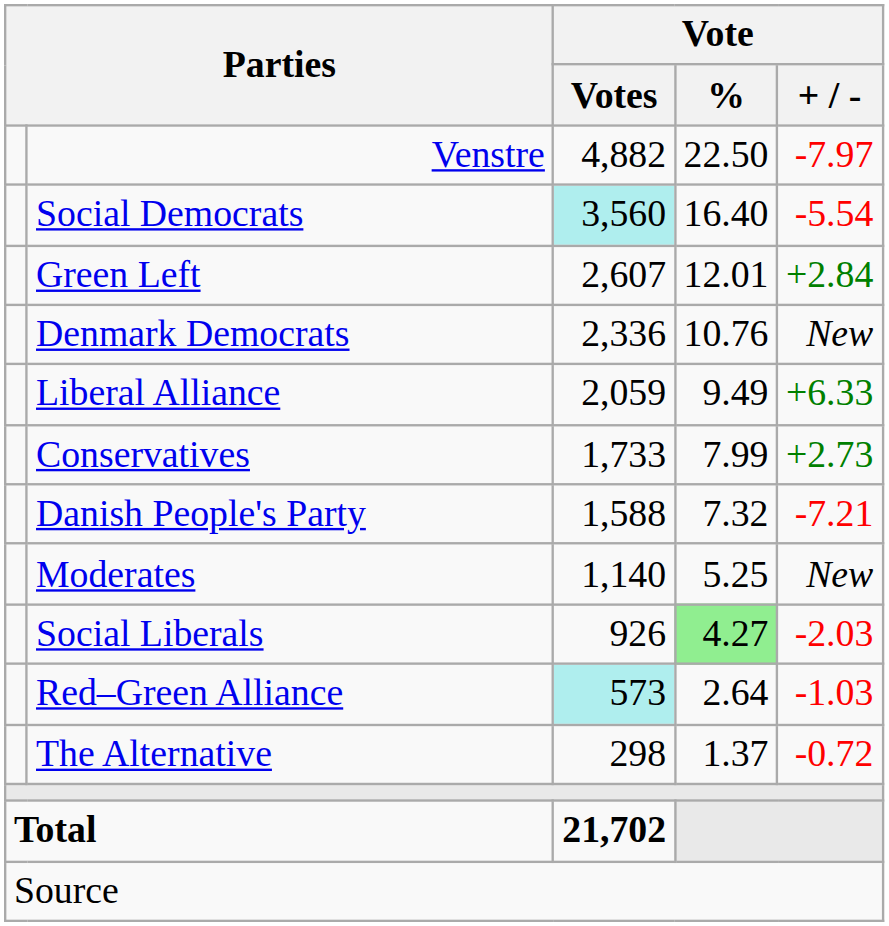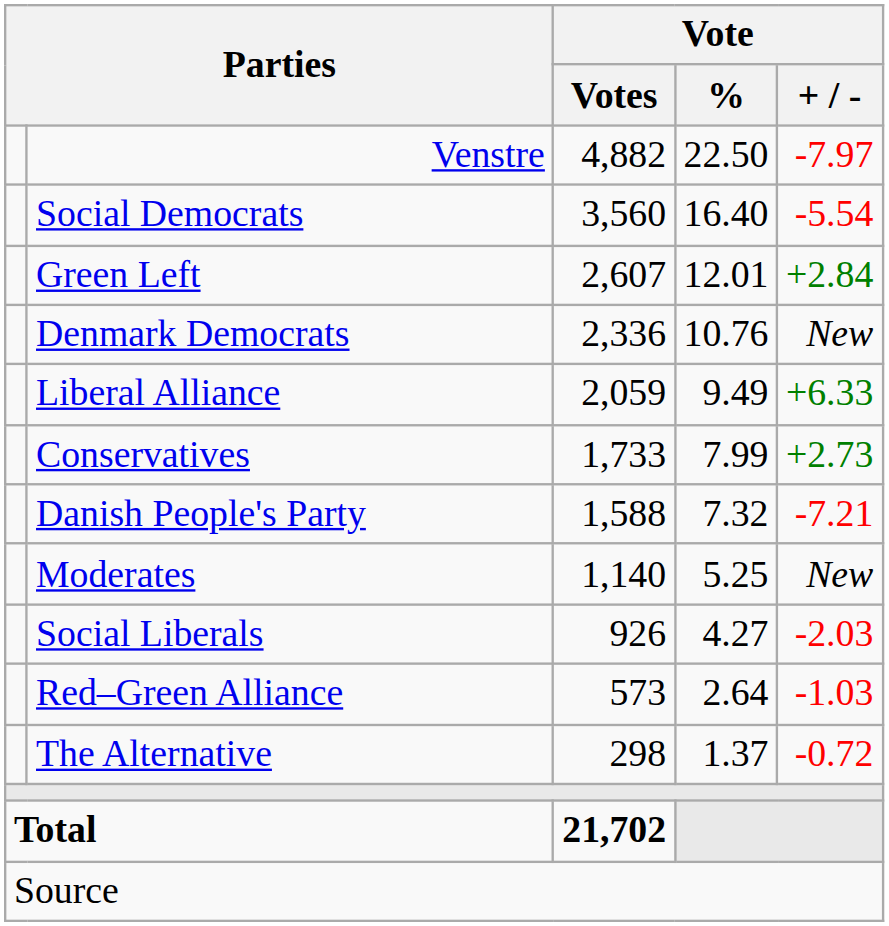(624, 214) paleturquoise background -> (624, 214) no background
(735, 633) lightgreen background -> (735, 633) no background
(638, 693) paleturquoise background -> (638, 693) no background
